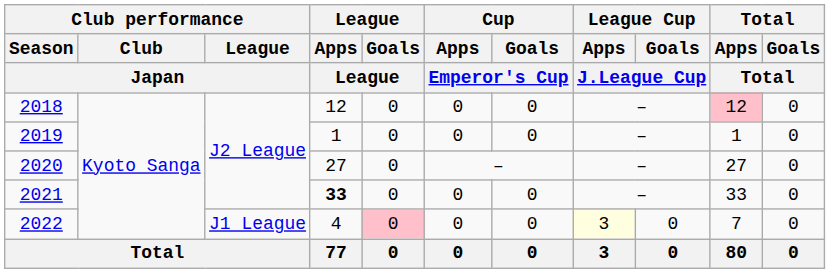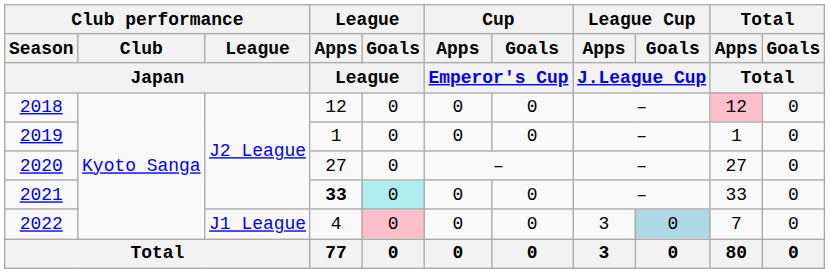(393, 195) no background -> (393, 195) paleturquoise background
(604, 224) lightyellow background -> (604, 224) no background
(673, 224) no background -> (673, 224) lightblue background
